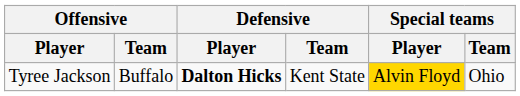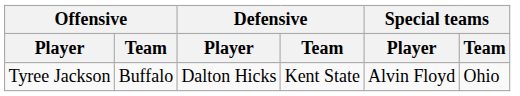(231, 76) bold -> (229, 76) normal
(417, 76) gold background -> (412, 76) no background
